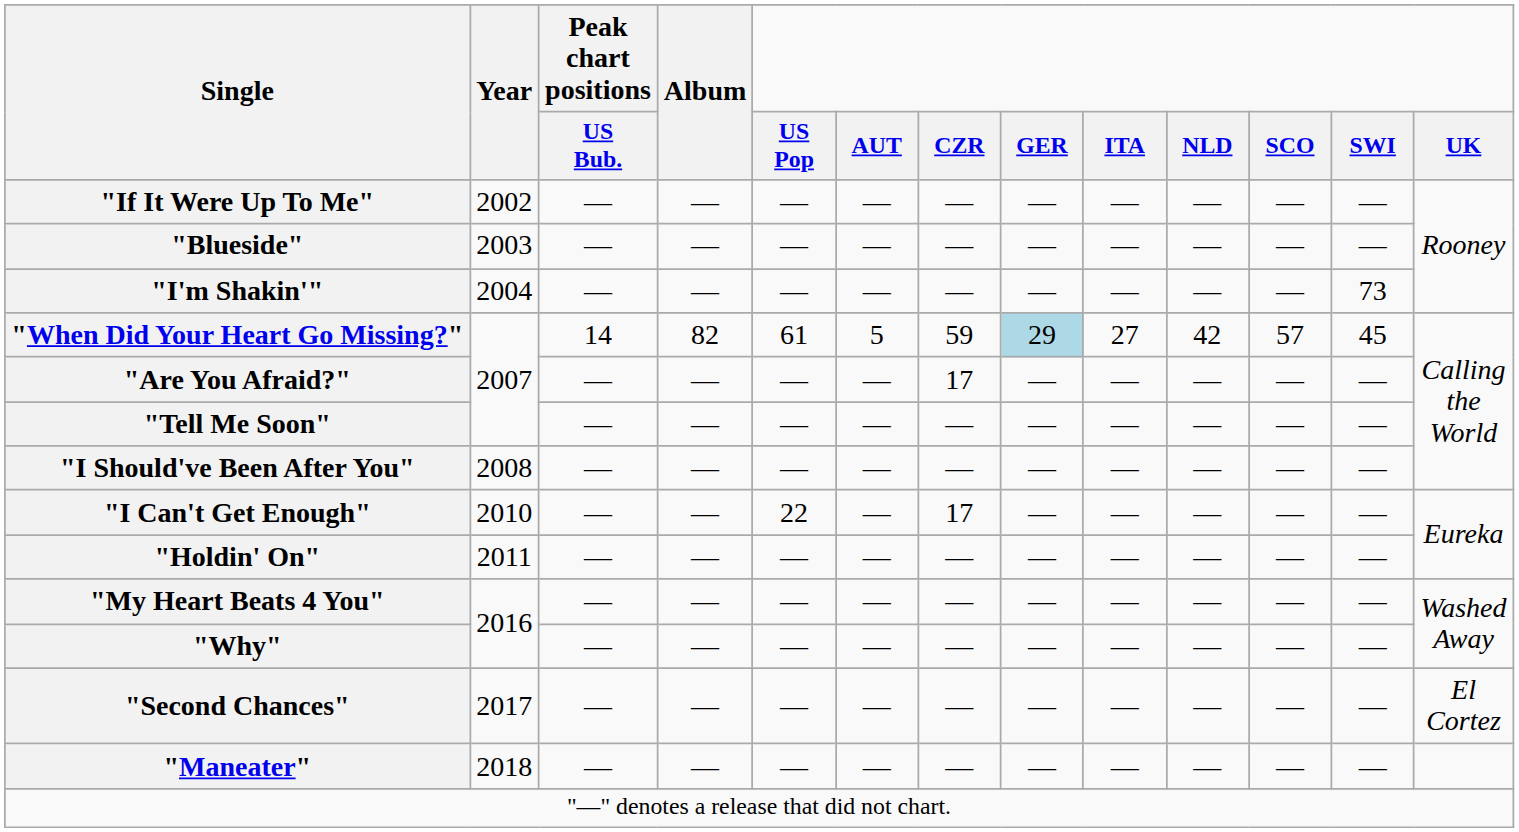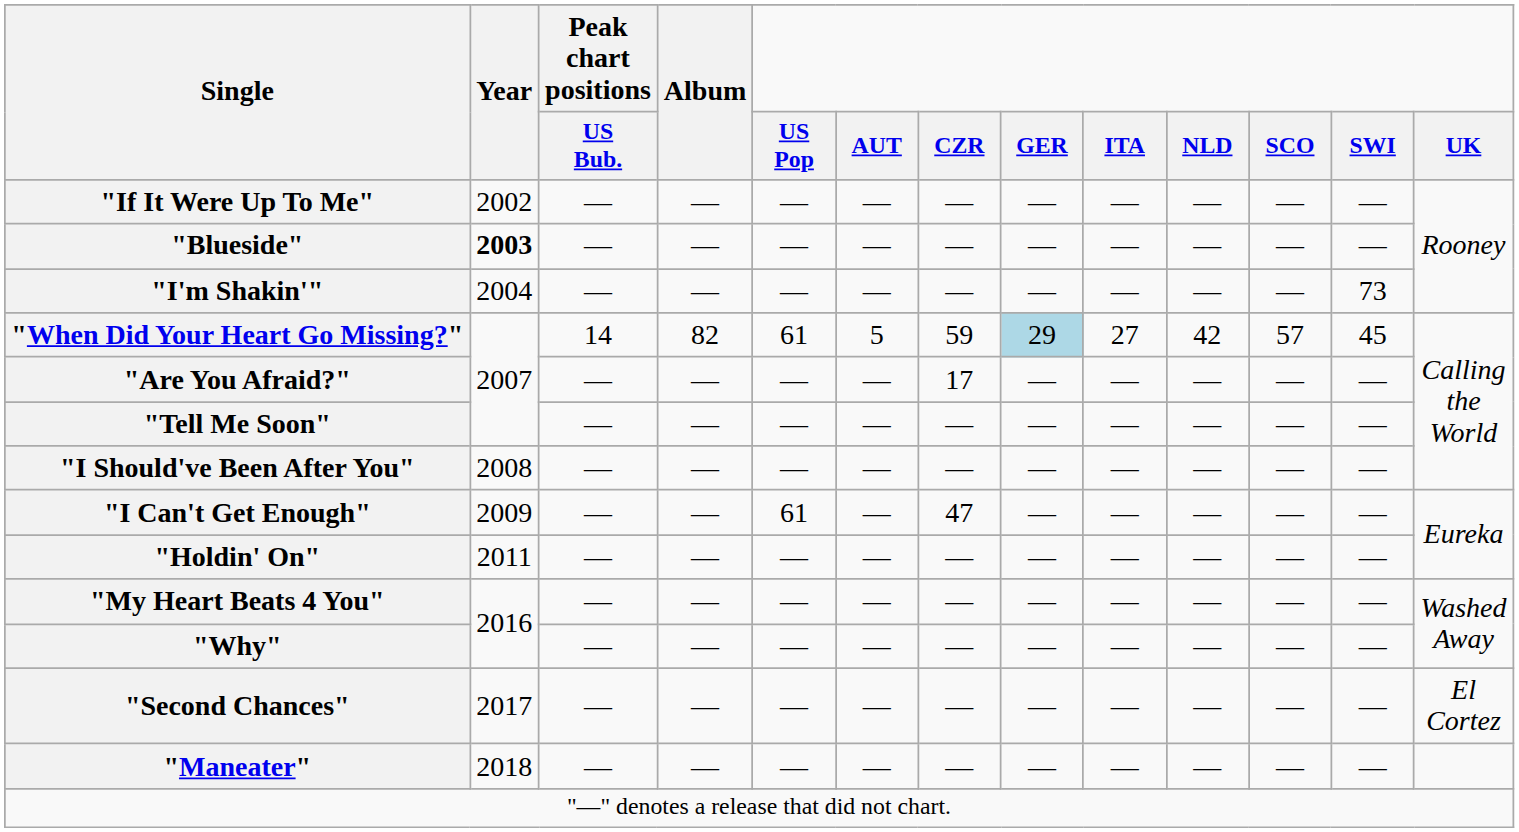(504, 245) normal -> (504, 245) bold
(504, 512) 2010 -> (504, 512) 2009
(794, 512) 22 -> (794, 512) 61
(959, 512) 17 -> (959, 512) 47
